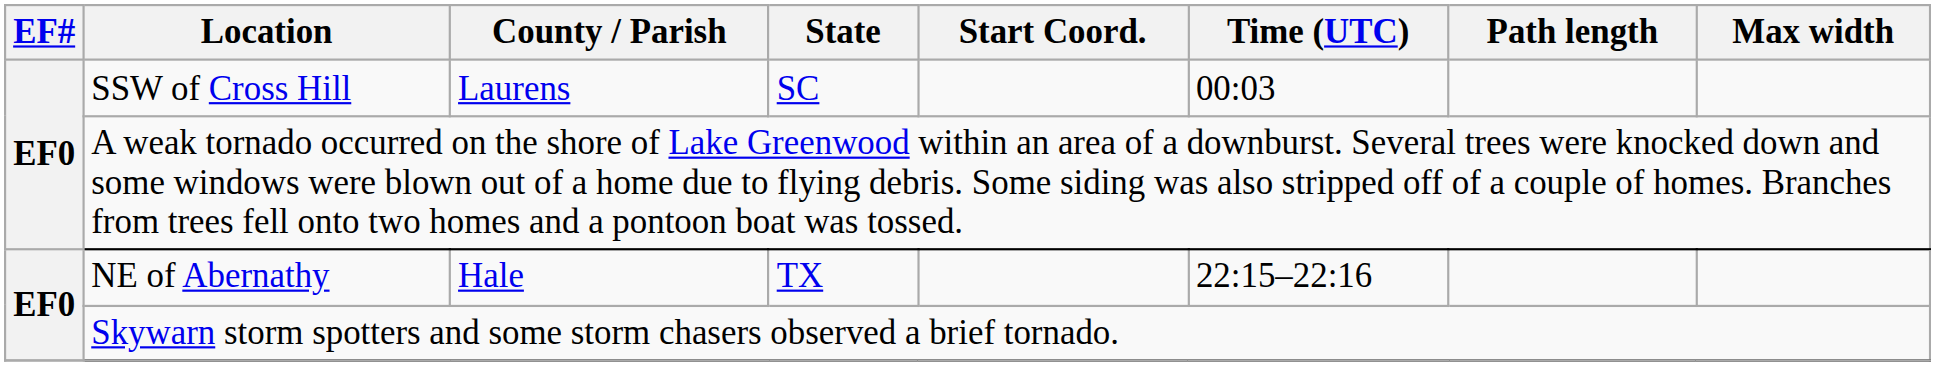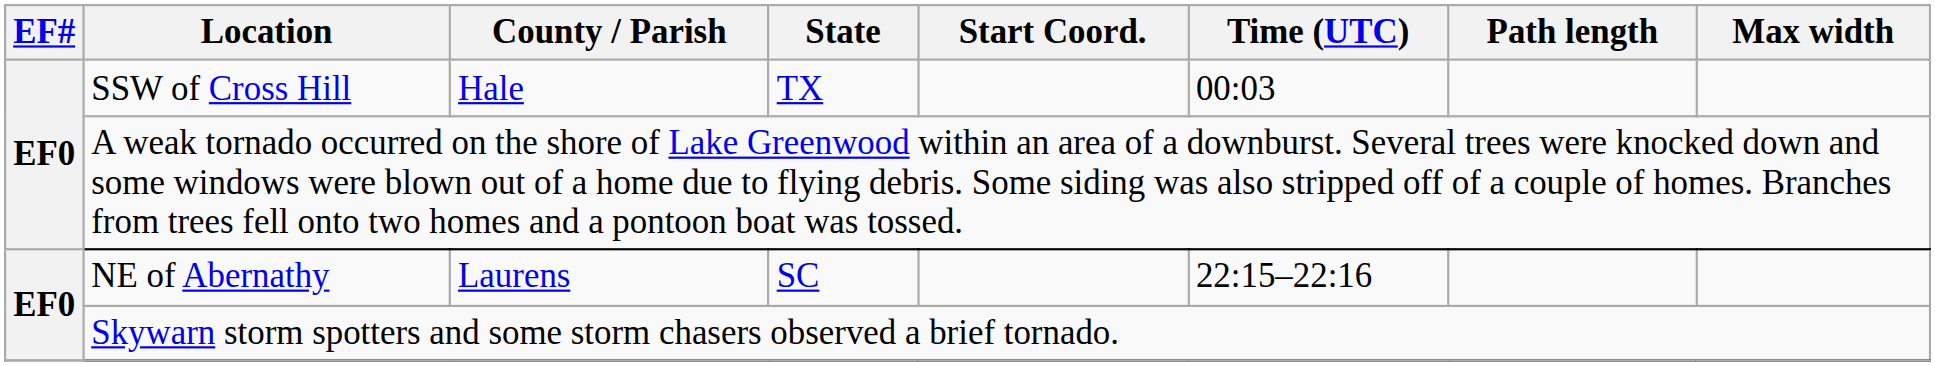(514, 87) Laurens -> (491, 87) Hale
(798, 87) SC -> (800, 87) TX
(491, 276) Hale -> (514, 276) Laurens
(800, 276) TX -> (798, 276) SC
